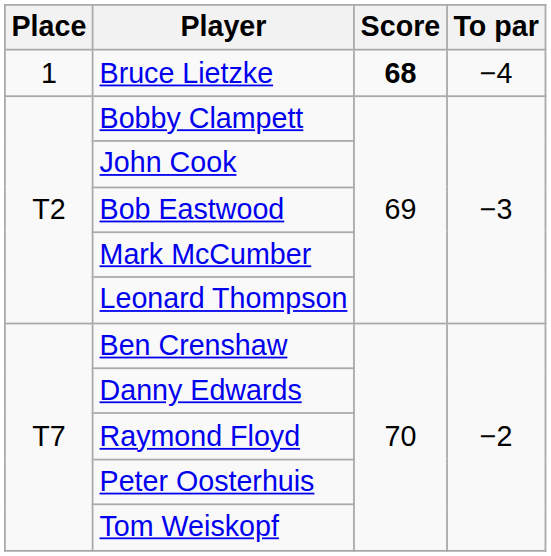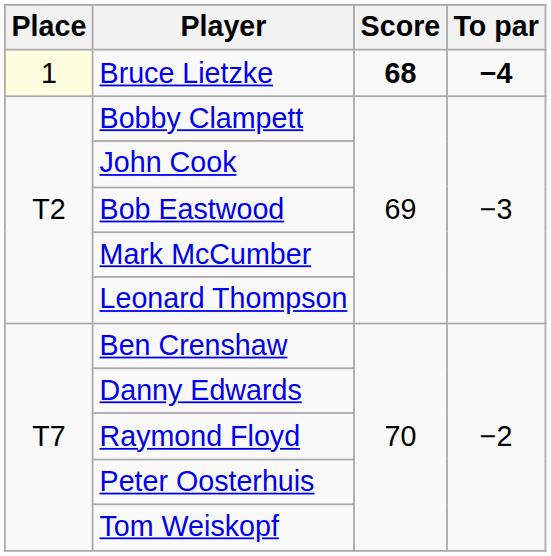(49, 72) no background -> (49, 72) lightyellow background
(496, 72) normal -> (496, 72) bold
